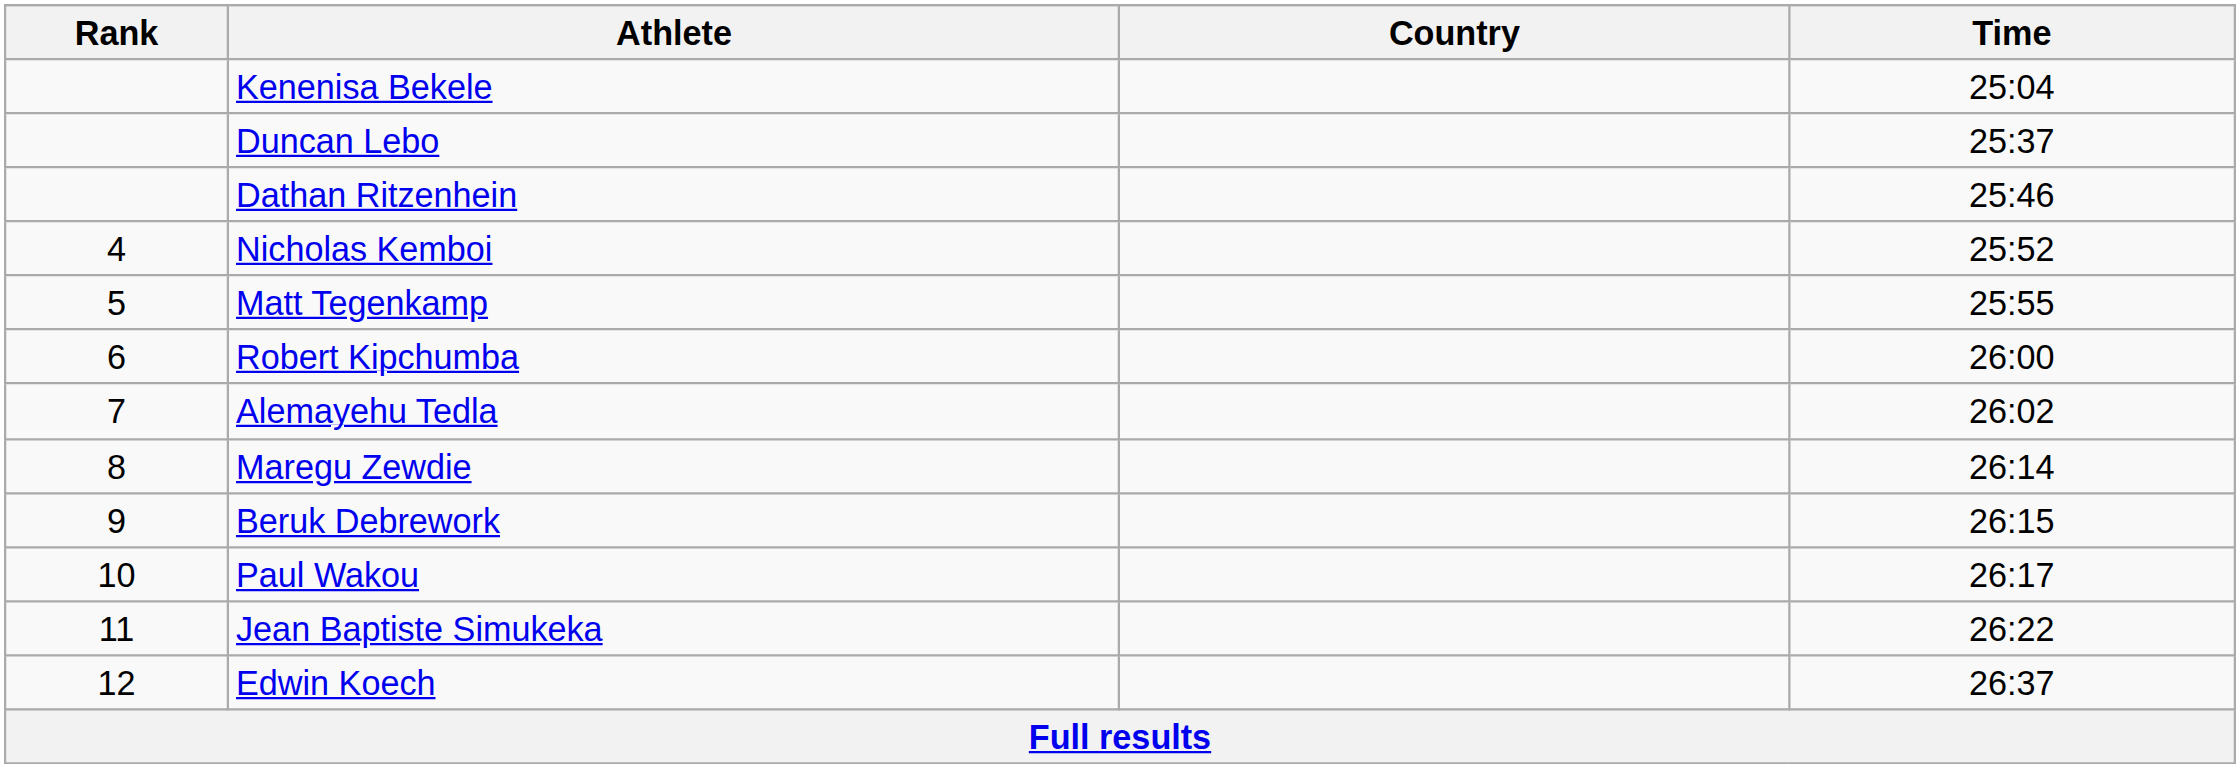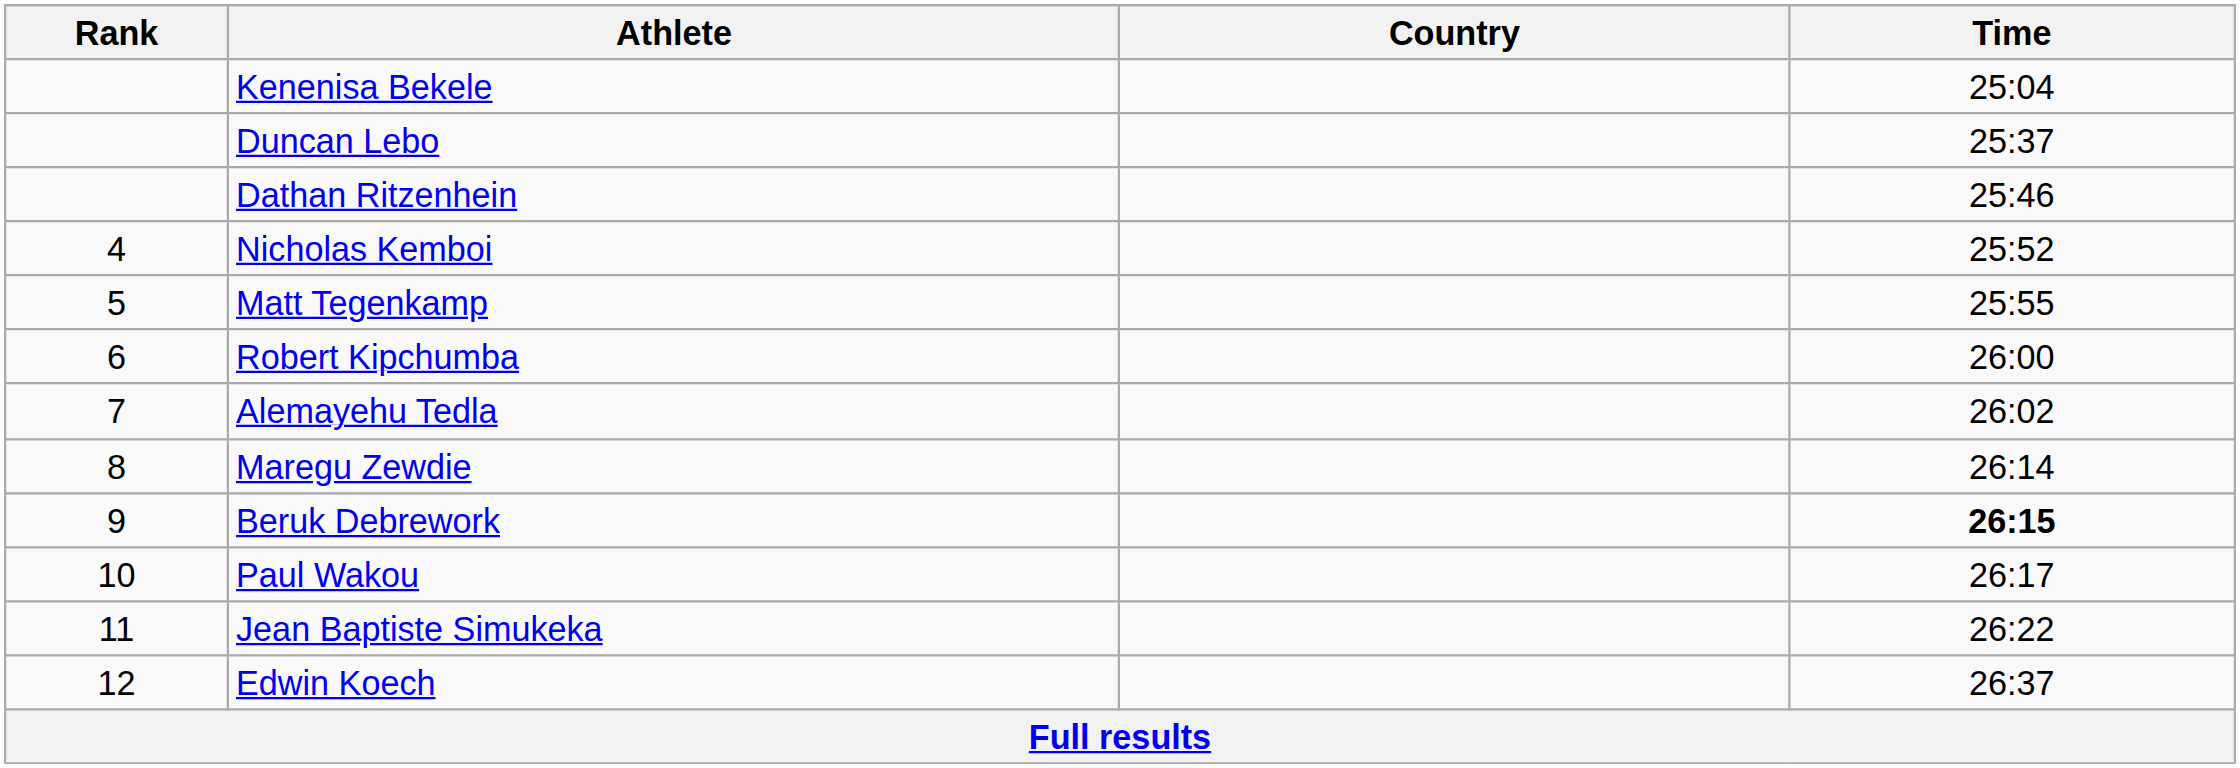(2012, 520) normal -> (2012, 520) bold
